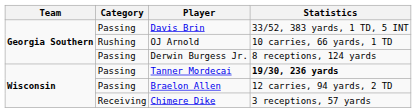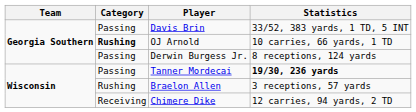(117, 42) normal -> (117, 42) bold
(117, 86) Passing -> (117, 86) Rushing
(322, 86) 12 carries, 94 yards, 2 TD -> (311, 86) 3 receptions, 57 yards
(311, 100) 3 receptions, 57 yards -> (322, 100) 12 carries, 94 yards, 2 TD
